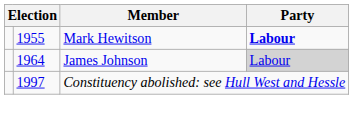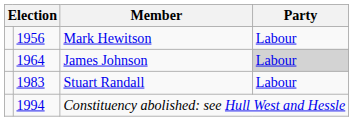(31, 37) 1955 -> (31, 37) 1956
(272, 37) bold -> (276, 37) normal
+ row: (104, 82)
(31, 82) 1997 -> (31, 104) 1994
